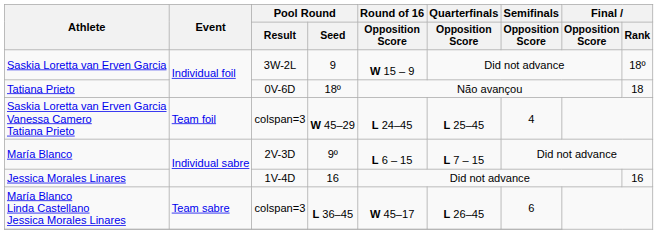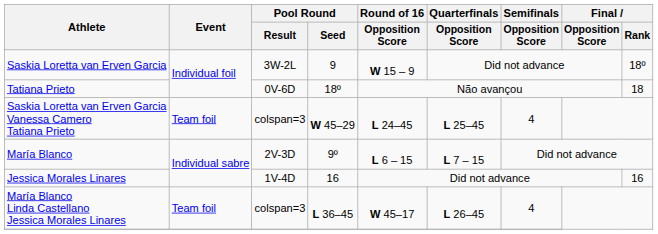(201, 208) Team sabre -> (194, 208) Team foil
(531, 208) 6 -> (531, 208) 4
